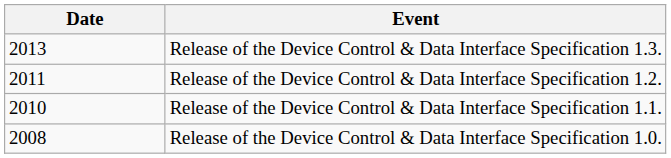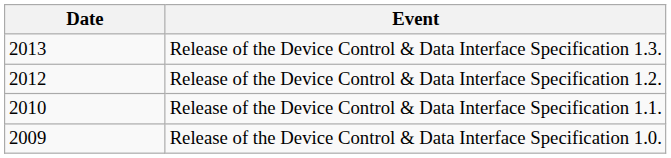(27, 78) 2011 -> (28, 78) 2012
(28, 138) 2008 -> (28, 138) 2009
